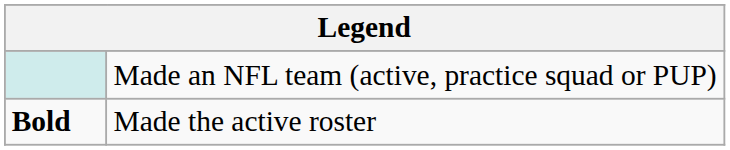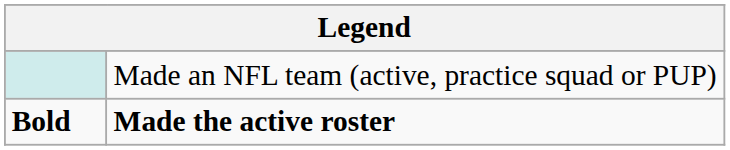(245, 121) normal -> (254, 121) bold
